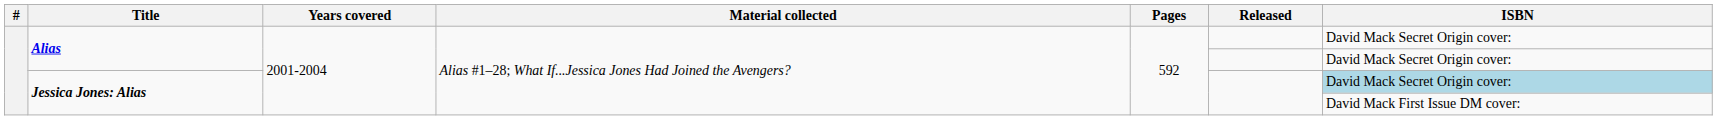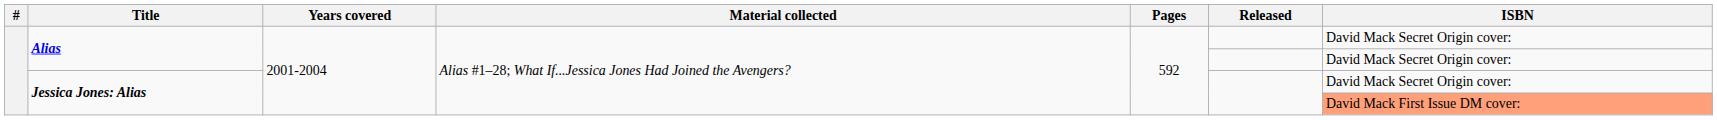(1419, 81) lightblue background -> (1419, 81) no background
(1423, 103) no background -> (1423, 103) lightsalmon background
